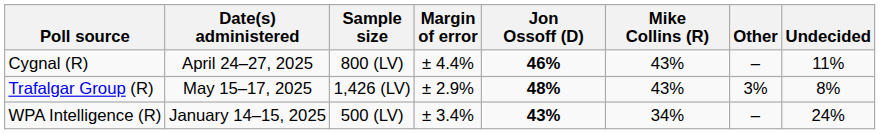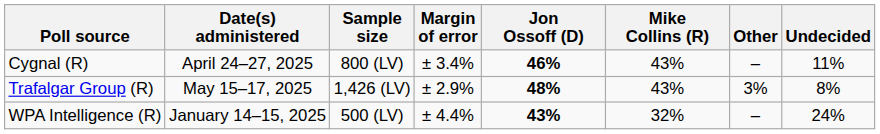(448, 63) ± 4.4% -> (448, 63) ± 3.4%
(448, 116) ± 3.4% -> (448, 116) ± 4.4%
(667, 116) 34% -> (667, 116) 32%
